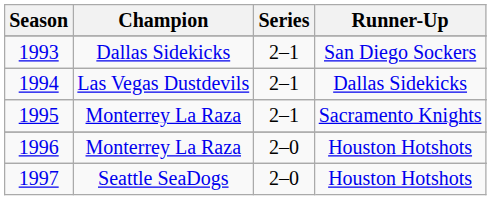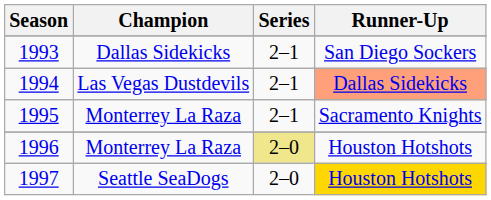(400, 83) no background -> (400, 83) lightsalmon background
(284, 147) no background -> (284, 147) khaki background
(400, 178) no background -> (400, 178) gold background
